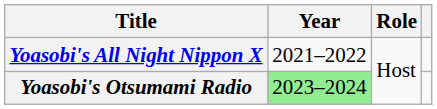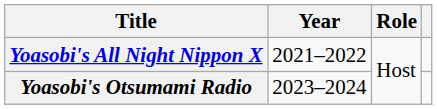(319, 87) lightgreen background -> (319, 87) no background
